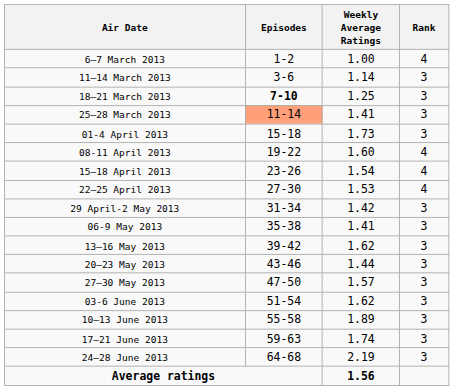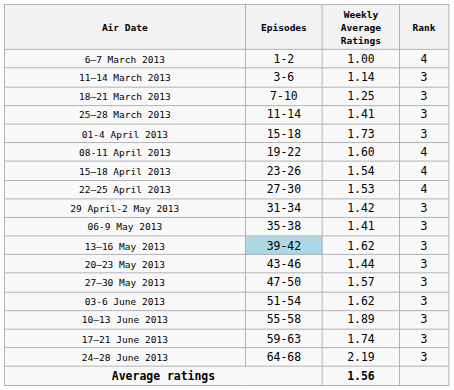(284, 96) bold -> (284, 96) normal
(284, 115) lightsalmon background -> (284, 115) no background
(284, 245) no background -> (284, 245) lightblue background
